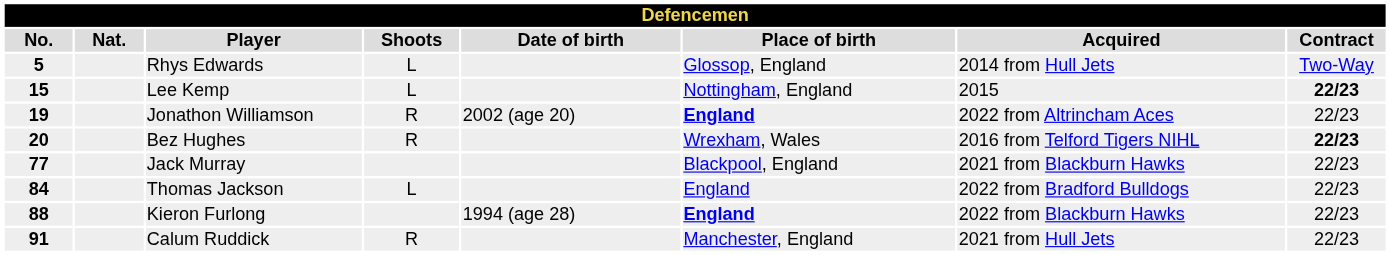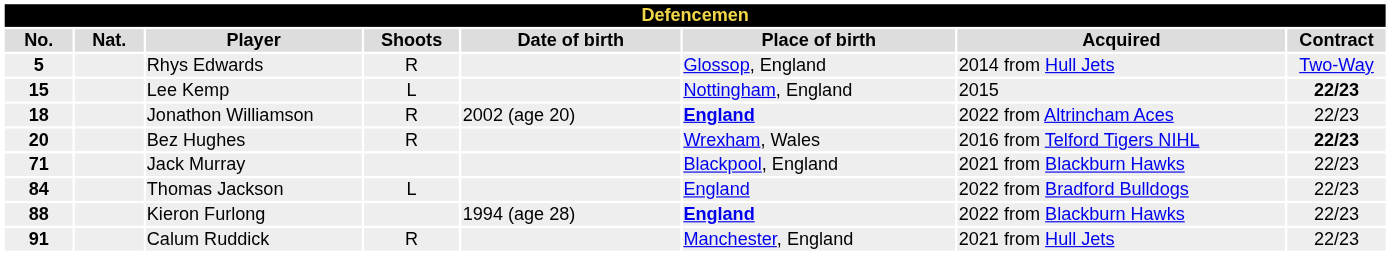(412, 65) L -> (412, 65) R
(39, 114) 19 -> (39, 114) 18
(39, 164) 77 -> (39, 164) 71
